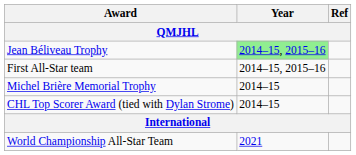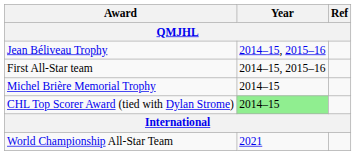(282, 50) lightgreen background -> (282, 50) no background
(259, 104) no background -> (259, 104) lightgreen background
